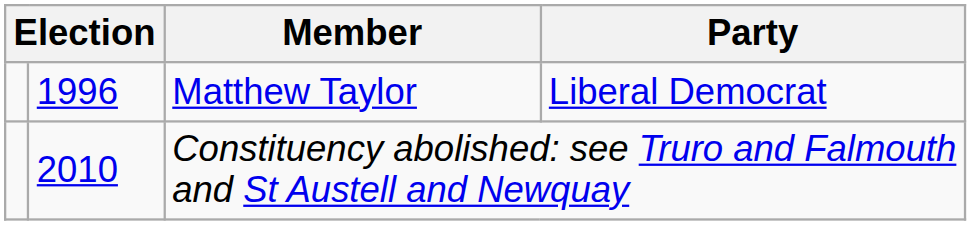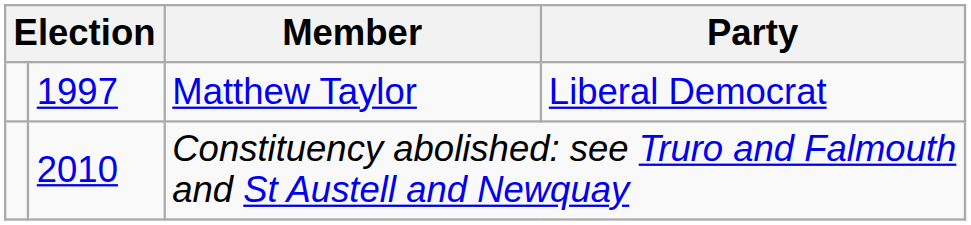(77, 91) 1996 -> (77, 91) 1997
